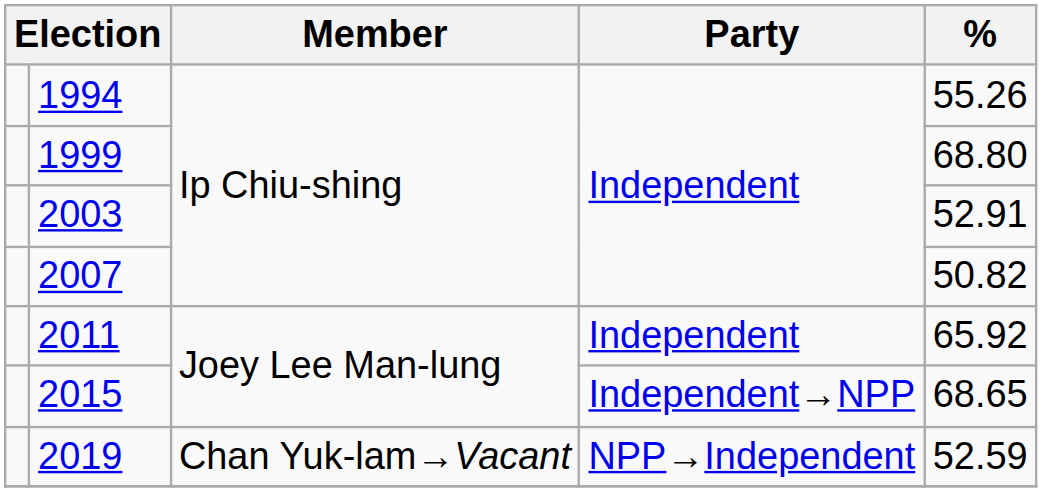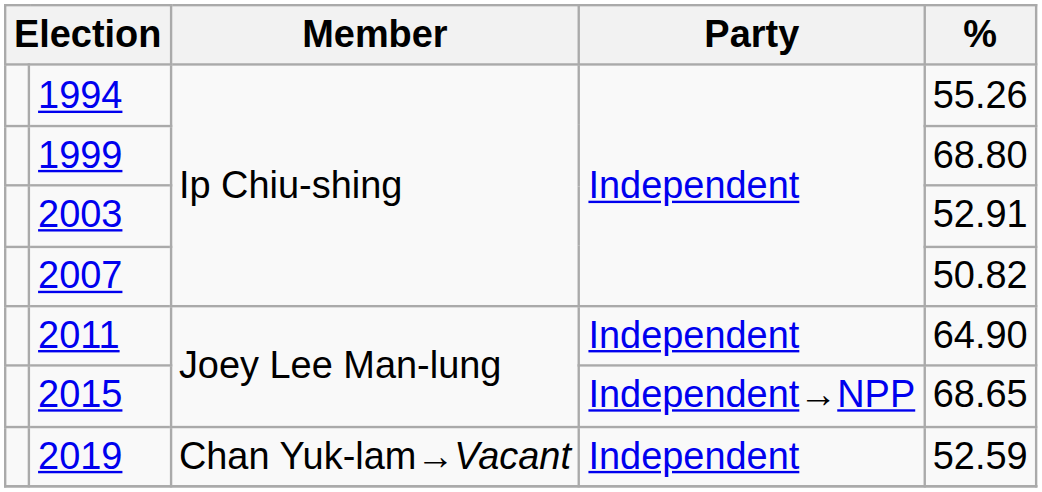(980, 335) 65.92 -> (980, 335) 64.90
(752, 455) NPP→Independent -> (694, 455) Independent
